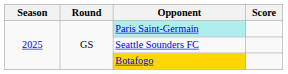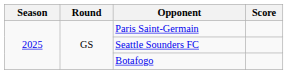(157, 28) paleturquoise background -> (157, 28) no background
(134, 61) gold background -> (134, 61) no background
